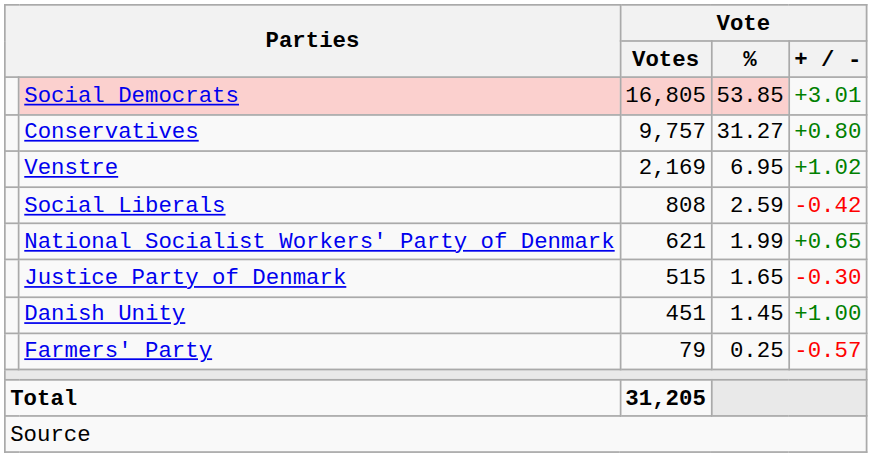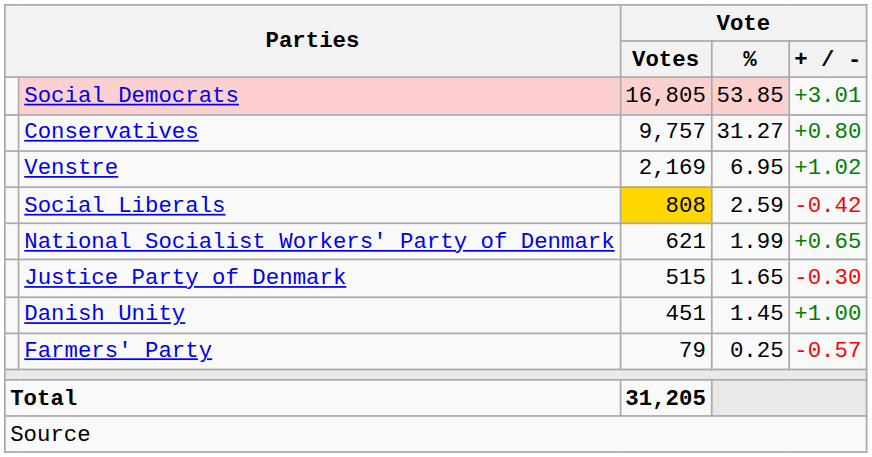(686, 205) no background -> (686, 205) gold background
